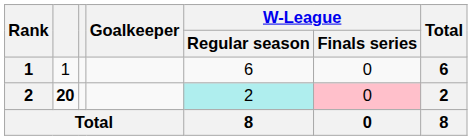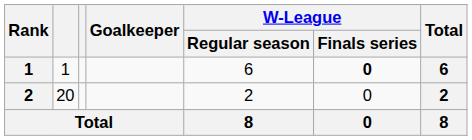(367, 69) normal -> (367, 69) bold
(65, 95) bold -> (65, 95) normal
(248, 95) paleturquoise background -> (248, 95) no background
(367, 95) pink background -> (367, 95) no background
